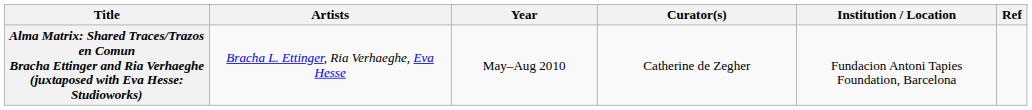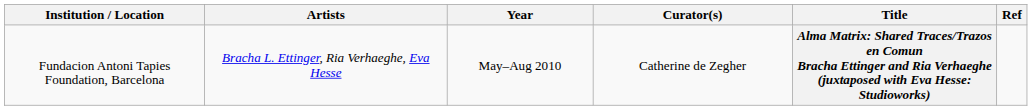columns swapped: (107, 14) <-> (897, 14)
